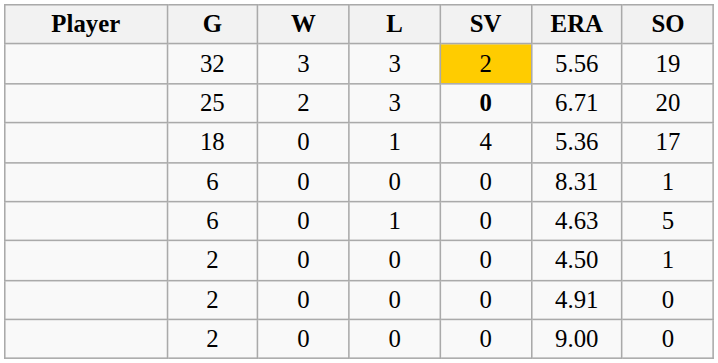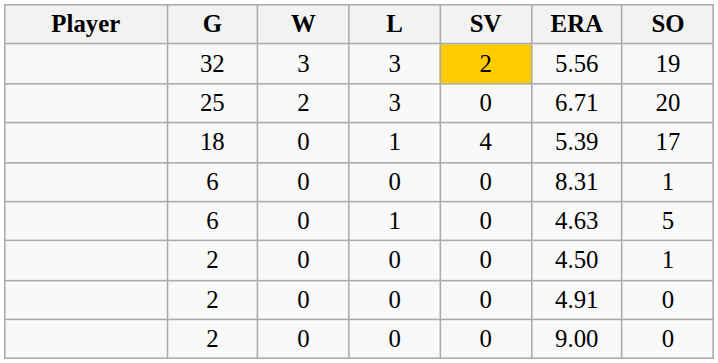(486, 102) bold -> (486, 102) normal
(577, 142) 5.36 -> (577, 142) 5.39
